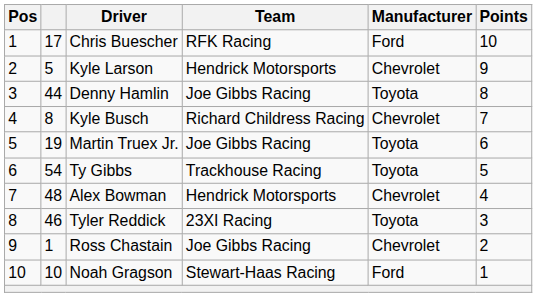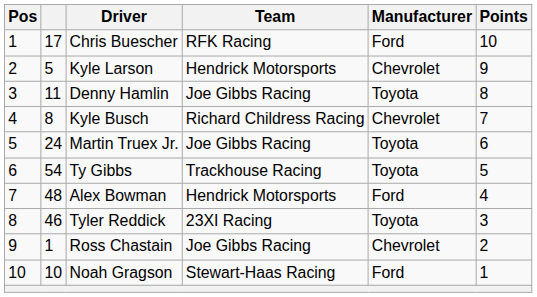(53, 93) 44 -> (53, 93) 11
(53, 144) 19 -> (53, 144) 24
(406, 195) Chevrolet -> (388, 195) Ford
